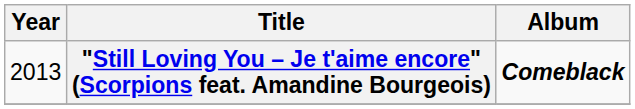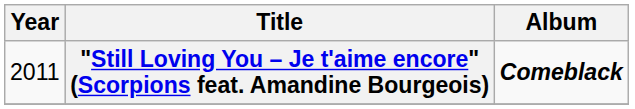(36, 72) 2013 -> (35, 72) 2011
